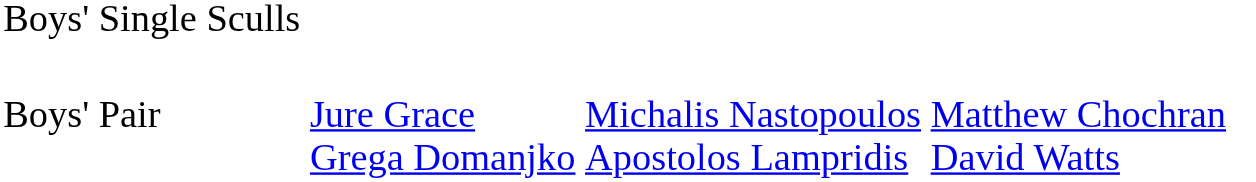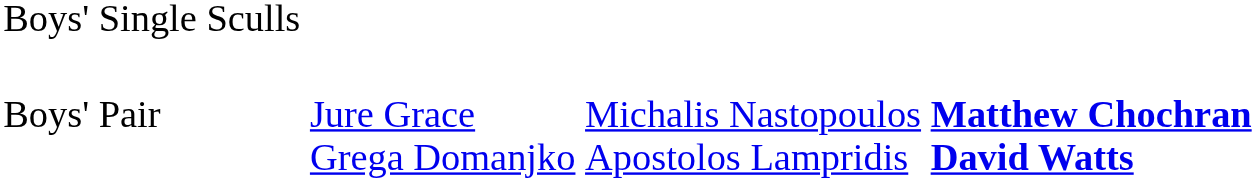(1078, 135) normal -> (1091, 135) bold
